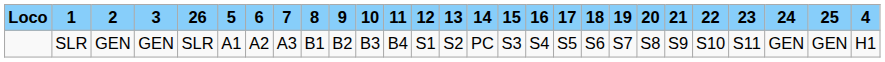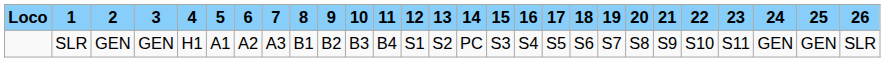columns swapped: (866, 17) <-> (198, 17)
